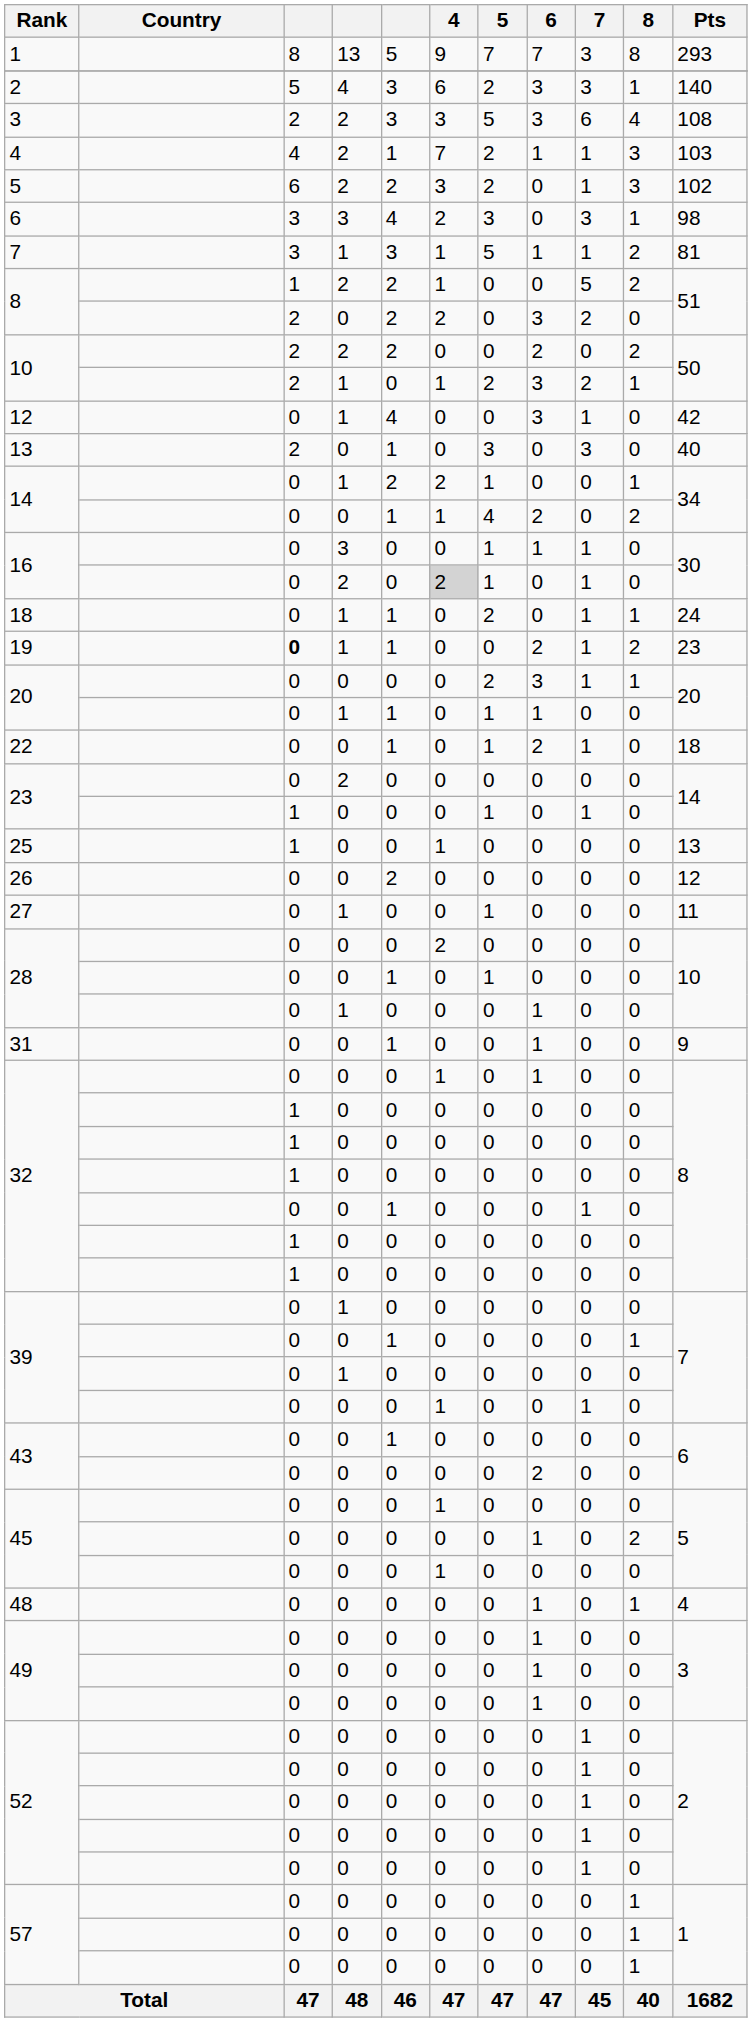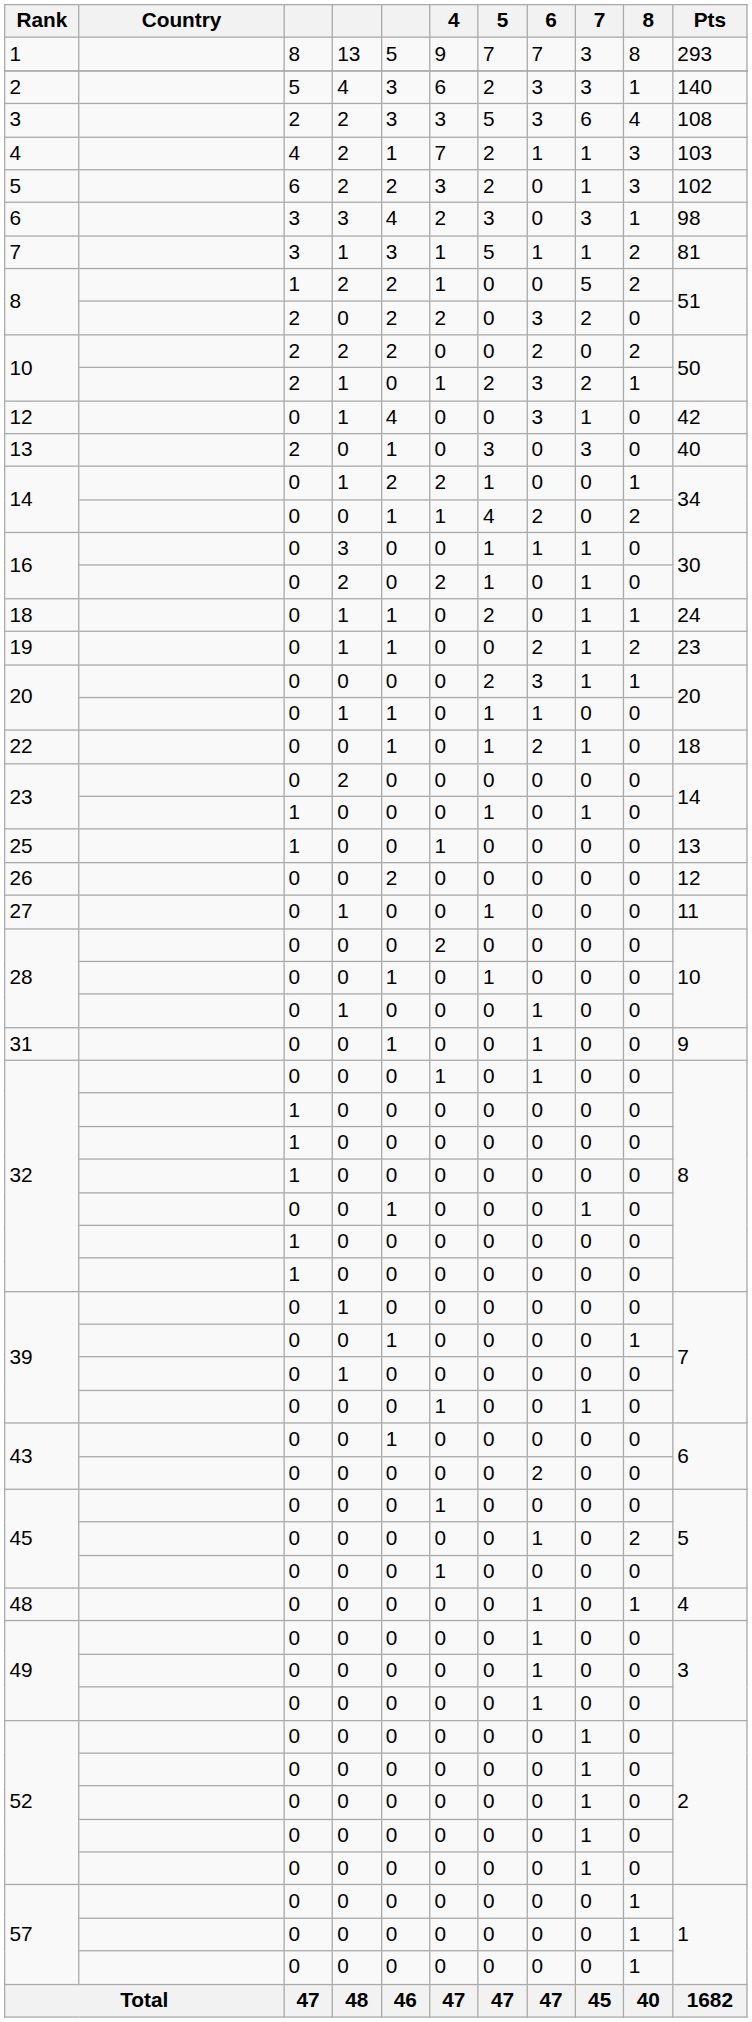(440, 581) lightgrey background -> (440, 581) no background
(294, 647) bold -> (294, 647) normal
